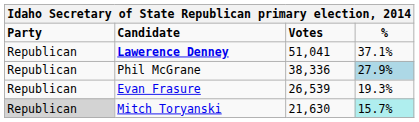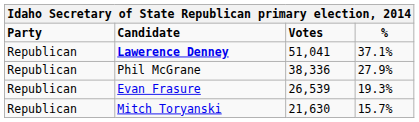(375, 70) lightblue background -> (375, 70) no background
(42, 108) lightgrey background -> (42, 108) no background
(375, 108) paleturquoise background -> (375, 108) no background
